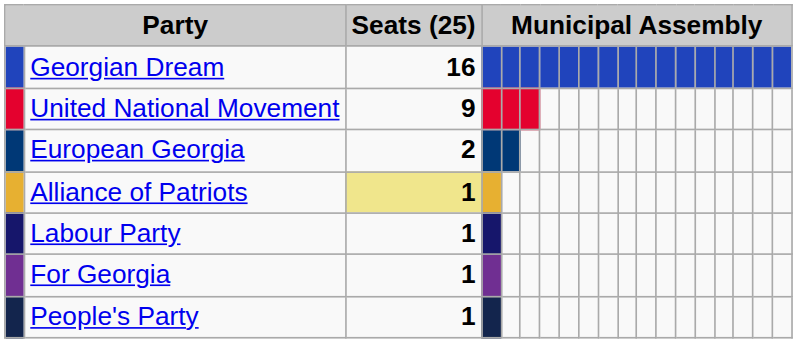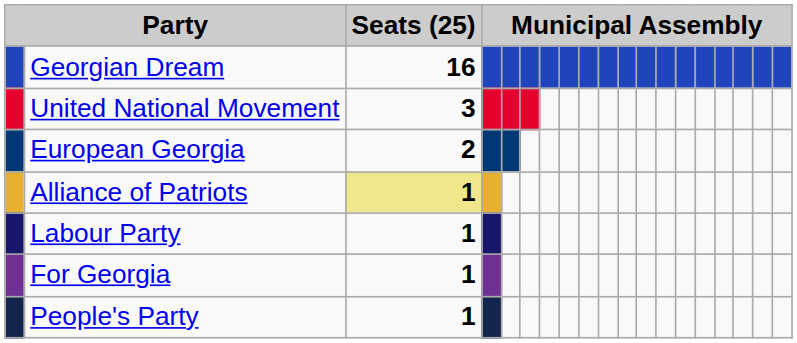(468, 108) 9 -> (468, 108) 3
